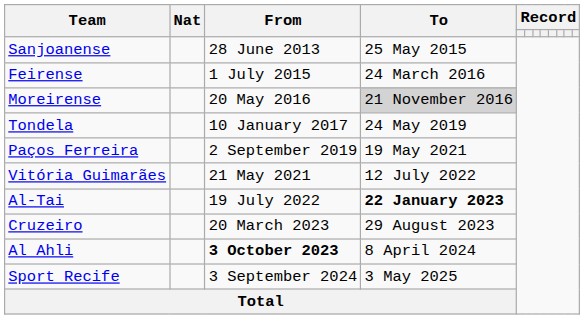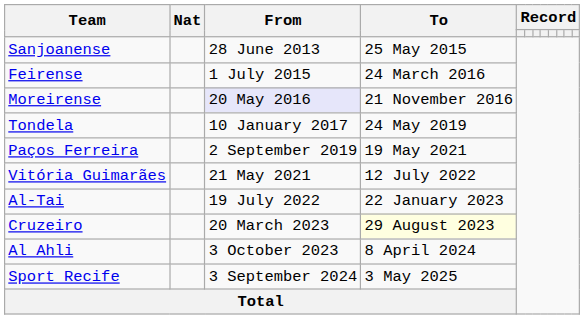(260, 100) no background -> (260, 100) lavender background
(439, 100) lightgrey background -> (439, 100) no background
(434, 201) bold -> (434, 201) normal
(430, 226) no background -> (430, 226) lightyellow background
(274, 251) bold -> (274, 251) normal
